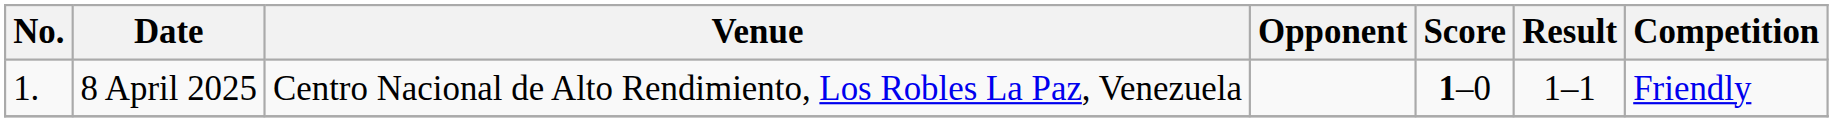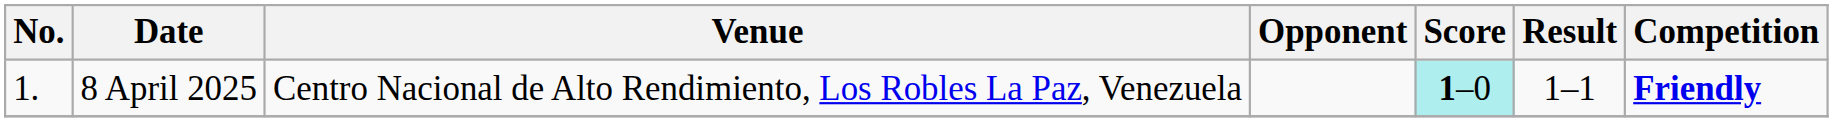(1465, 87) no background -> (1465, 87) paleturquoise background
(1692, 87) normal -> (1697, 87) bold
